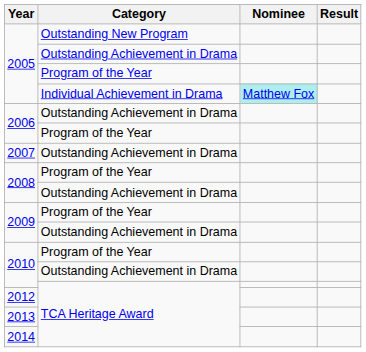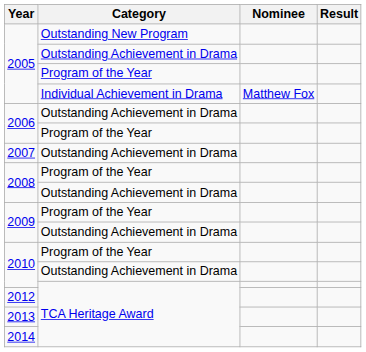(279, 93) paleturquoise background -> (279, 93) no background
